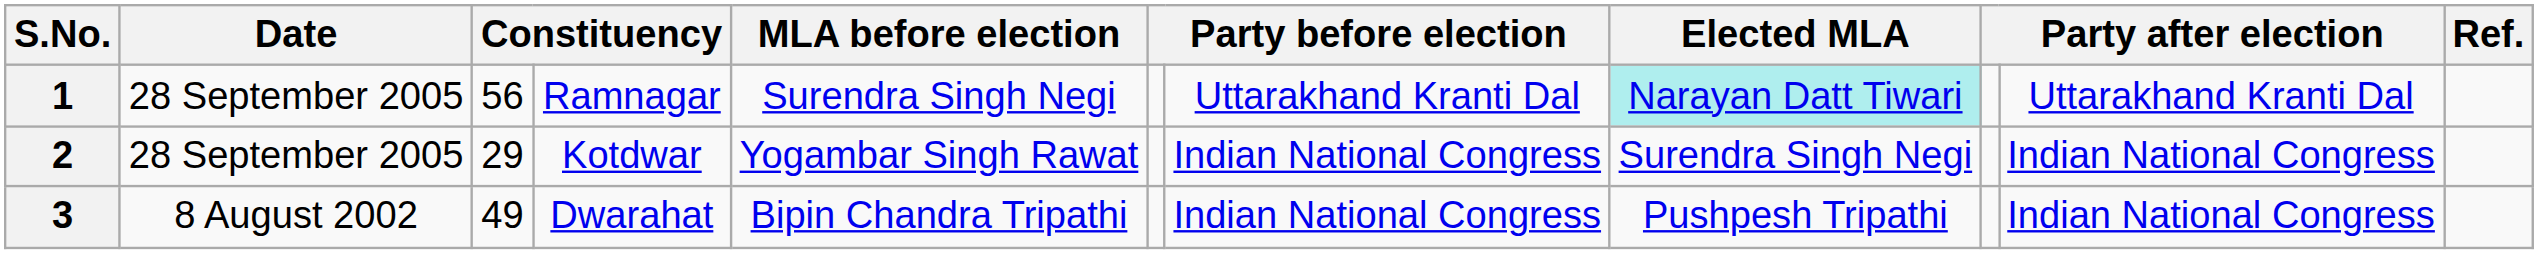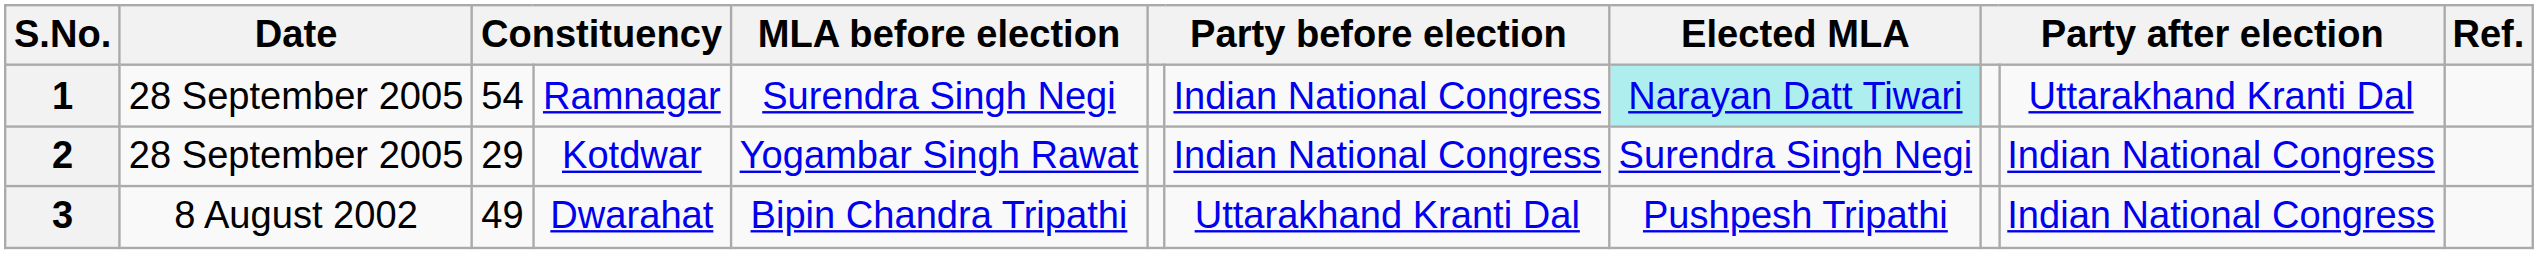(502, 95) 56 -> (502, 95) 54
(1387, 95) Uttarakhand Kranti Dal -> (1387, 95) Indian National Congress
(1387, 215) Indian National Congress -> (1387, 215) Uttarakhand Kranti Dal
